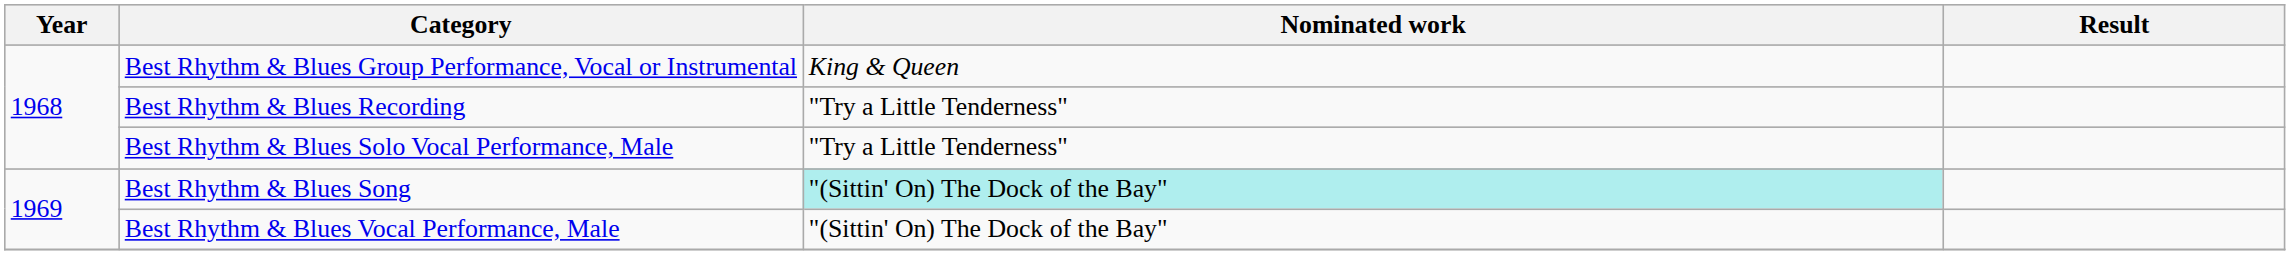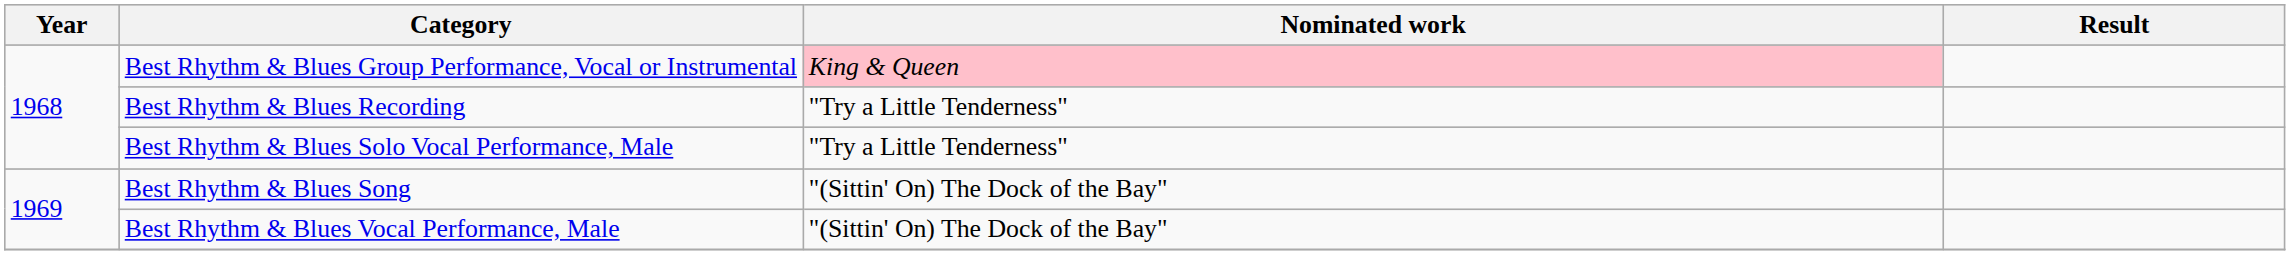(884, 65) no background -> (884, 65) pink background
(988, 188) paleturquoise background -> (988, 188) no background
